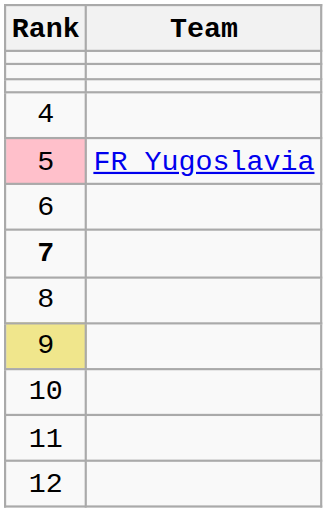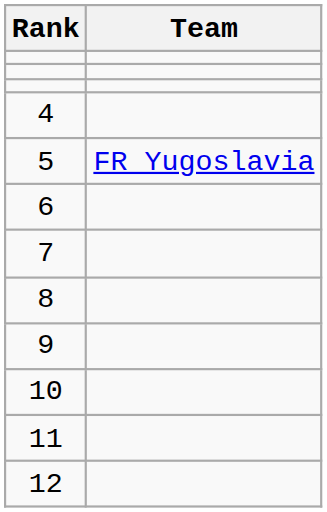(46, 161) pink background -> (46, 161) no background
(46, 253) bold -> (46, 253) normal
(46, 346) khaki background -> (46, 346) no background
